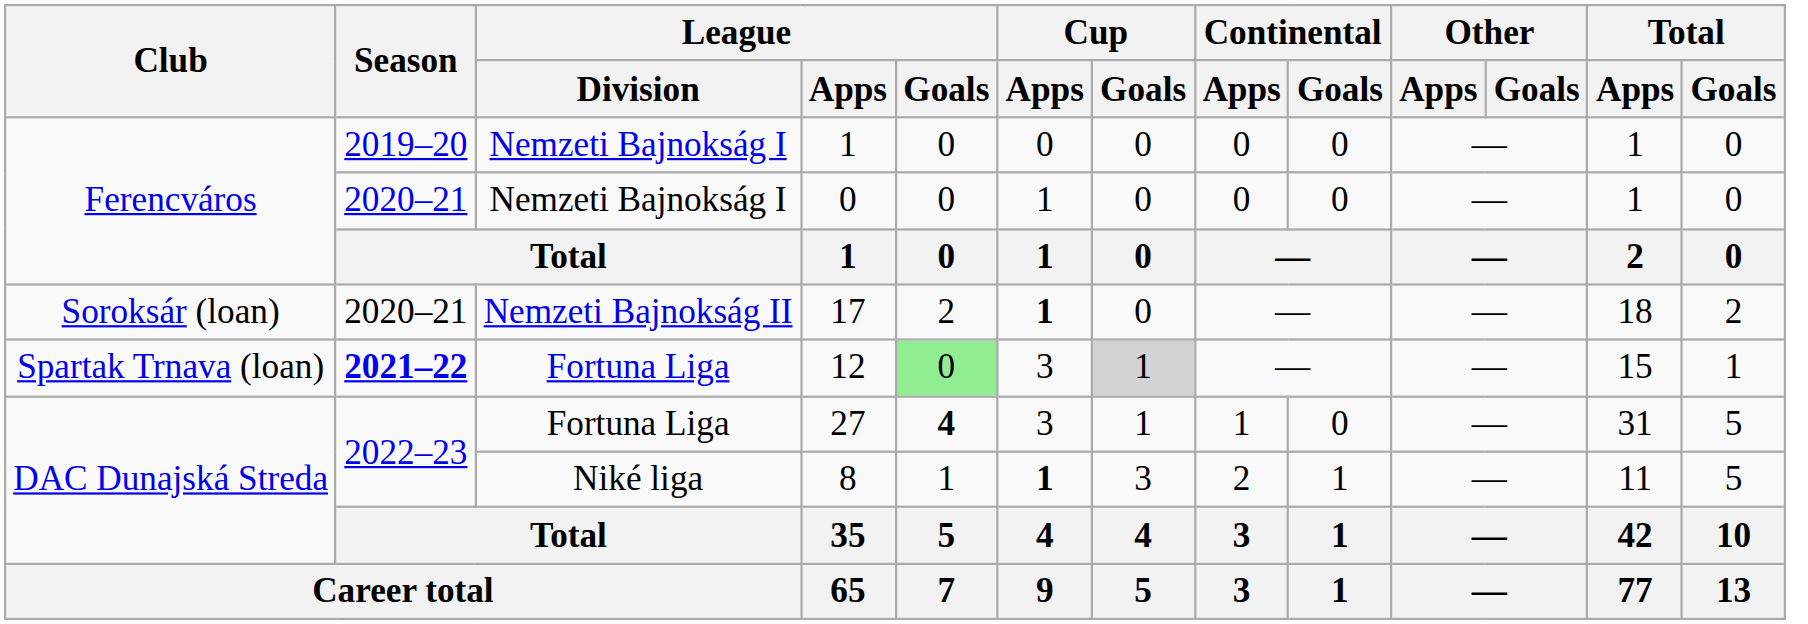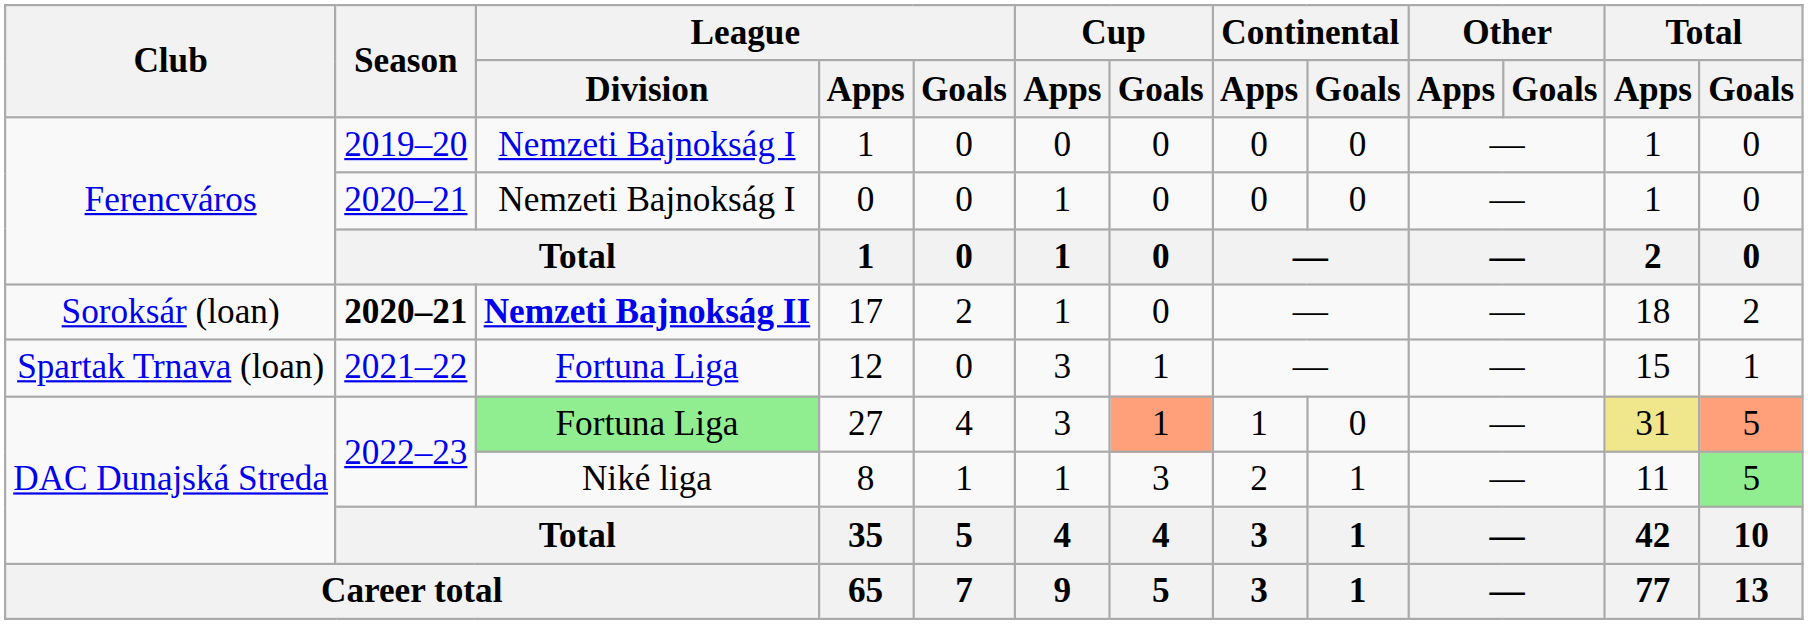(406, 311) normal -> (406, 311) bold
(638, 311) normal -> (647, 311) bold
(1045, 311) bold -> (1062, 311) normal
(406, 367) bold -> (406, 367) normal
(946, 367) lightgreen background -> (964, 367) no background
(1143, 367) lightgrey background -> (1161, 367) no background
(638, 423) no background -> (647, 423) lightgreen background
(946, 423) bold -> (964, 423) normal
(1143, 423) no background -> (1161, 423) lightsalmon background
(1635, 423) no background -> (1653, 423) khaki background
(1734, 423) no background -> (1751, 423) lightsalmon background
(1045, 479) bold -> (1062, 479) normal
(1734, 479) no background -> (1751, 479) lightgreen background
